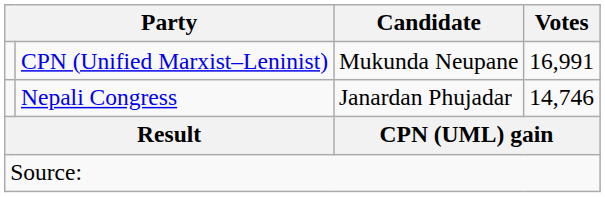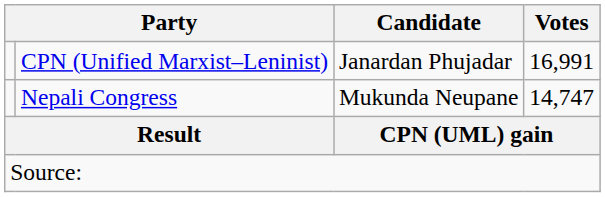(429, 60) Mukunda Neupane -> (425, 60) Janardan Phujadar
(425, 97) Janardan Phujadar -> (429, 97) Mukunda Neupane
(562, 97) 14,746 -> (562, 97) 14,747
